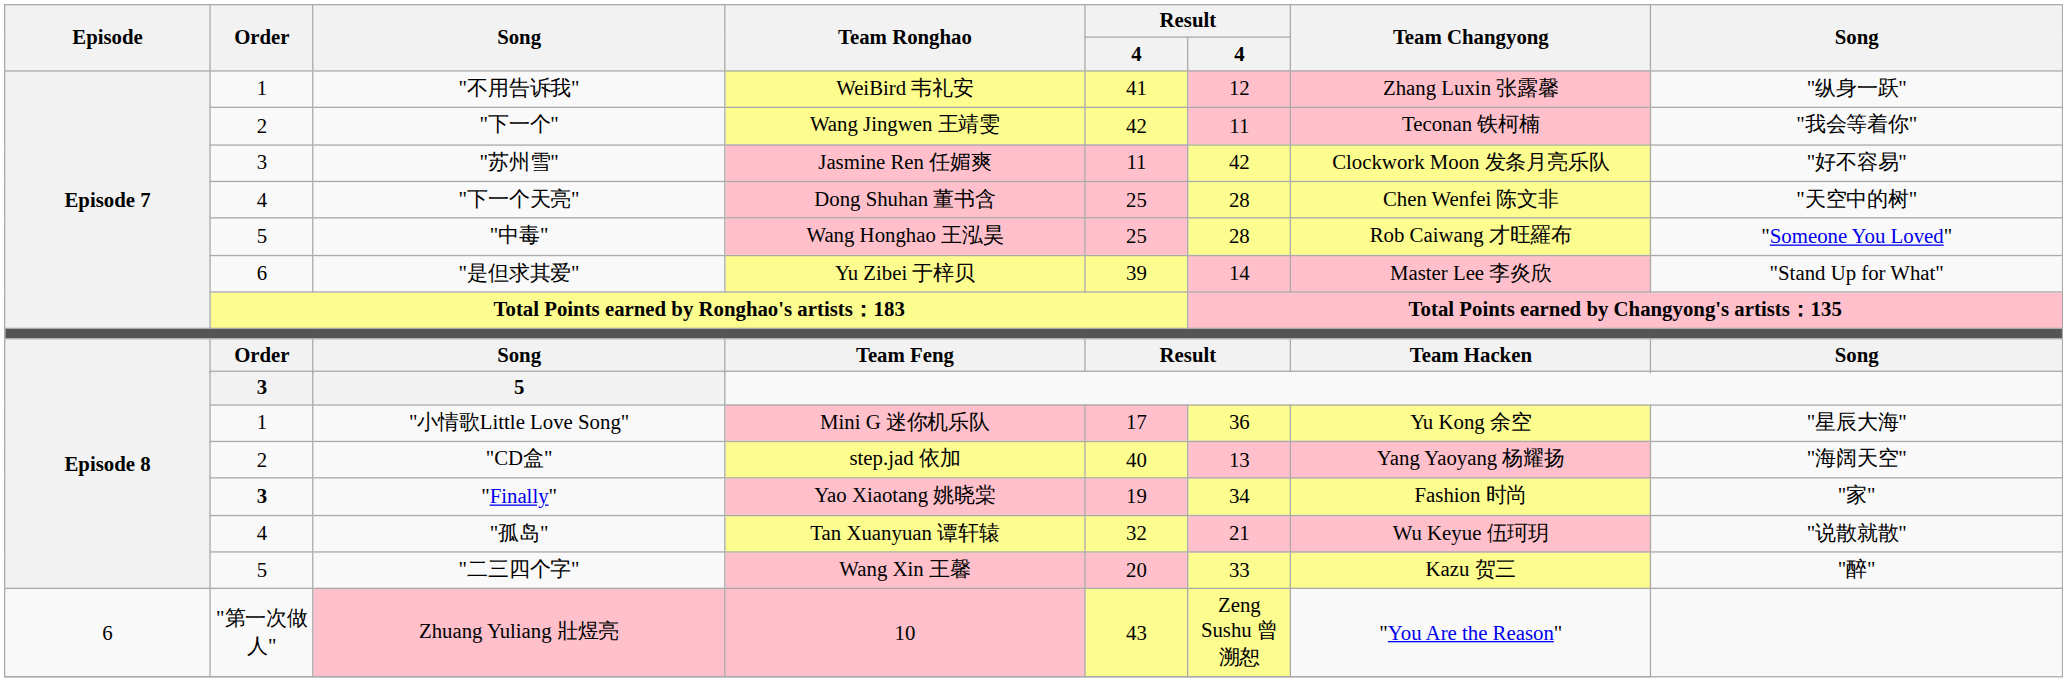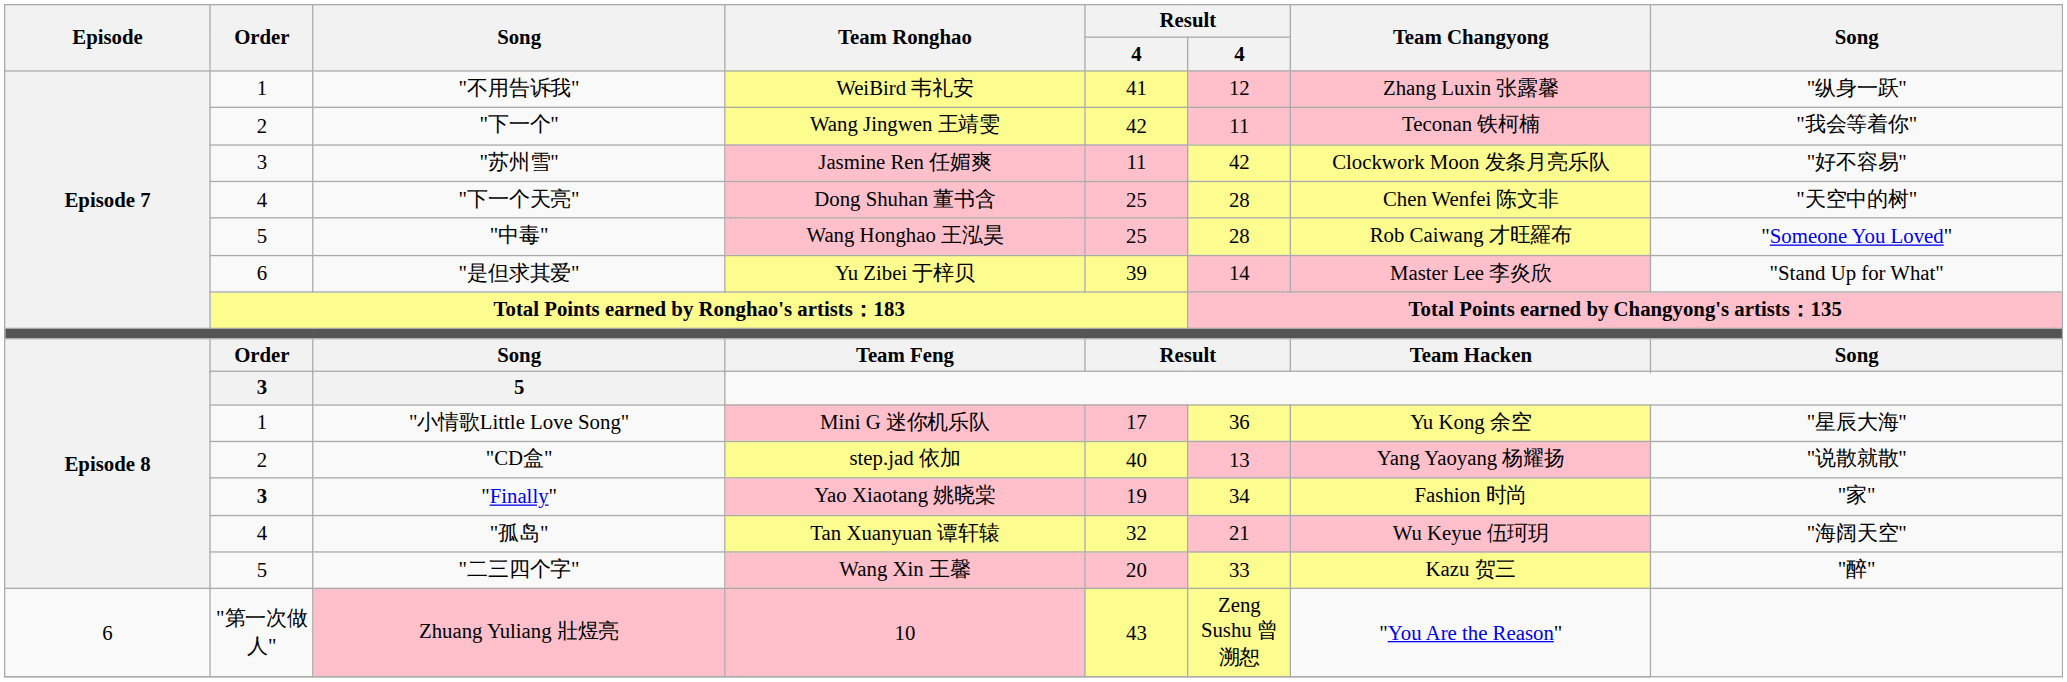(1857, 458) "海阔天空" -> (1857, 458) "说散就散"
(1857, 532) "说散就散" -> (1857, 532) "海阔天空"
